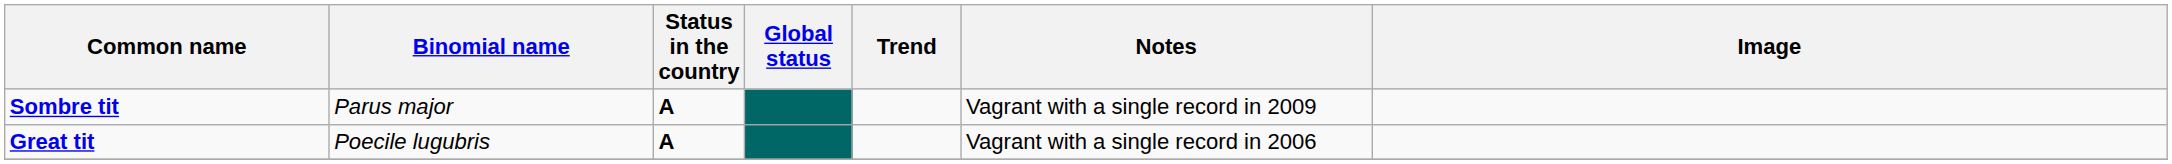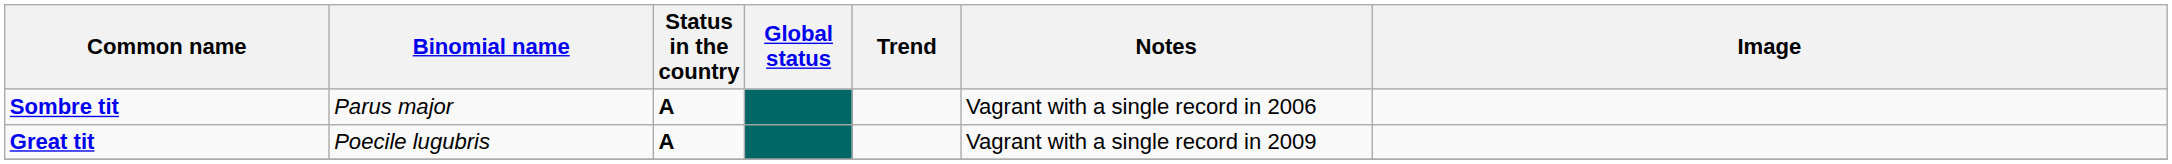(1141, 106) Vagrant with a single record in 2009 -> (1141, 106) Vagrant with a single record in 2006
(1141, 141) Vagrant with a single record in 2006 -> (1141, 141) Vagrant with a single record in 2009
